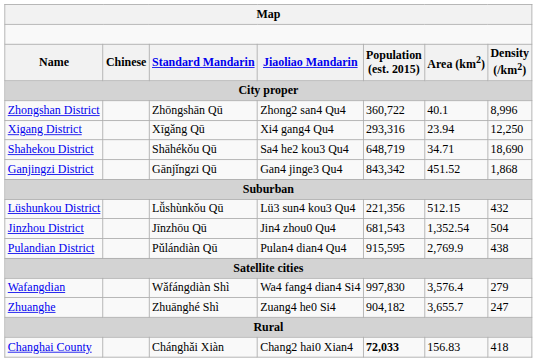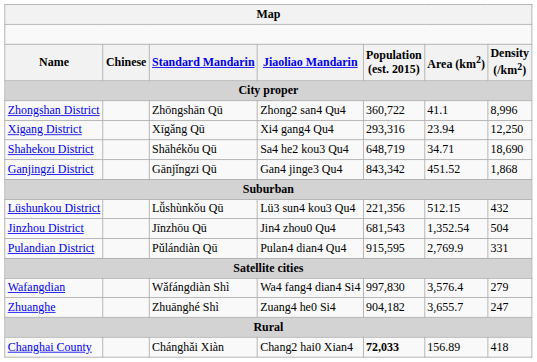(438, 110) 40.1 -> (438, 110) 41.1
(499, 248) 438 -> (499, 248) 331
(444, 347) 156.83 -> (444, 347) 156.89
